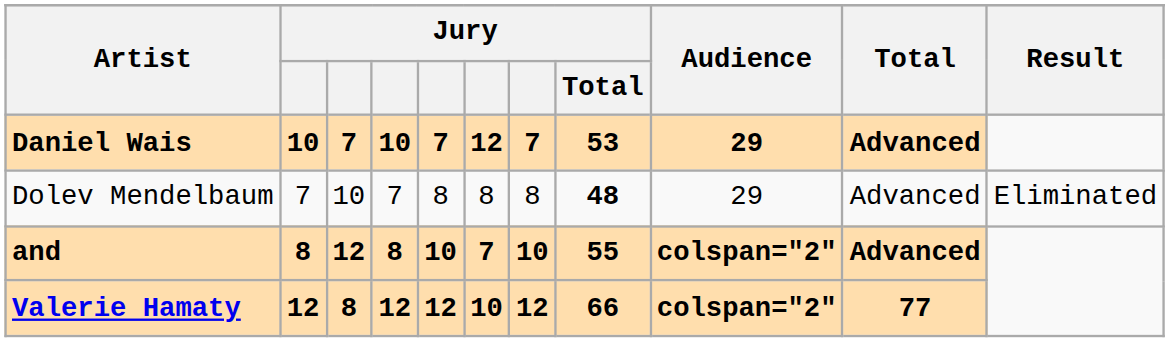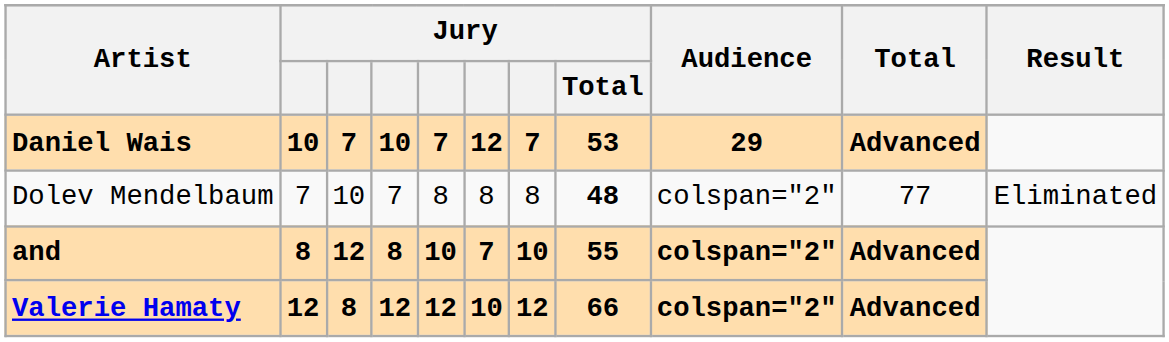(747, 198) 29 -> (747, 198) colspan="2"
(915, 198) Advanced -> (915, 198) 77
(915, 308) 77 -> (915, 308) Advanced
